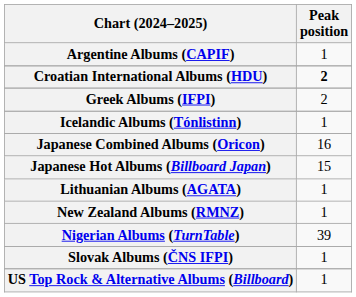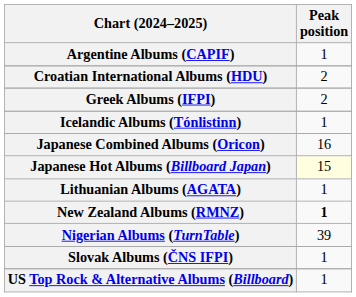(324, 76) bold -> (324, 76) normal
(324, 167) no background -> (324, 167) lightyellow background
(324, 212) normal -> (324, 212) bold
